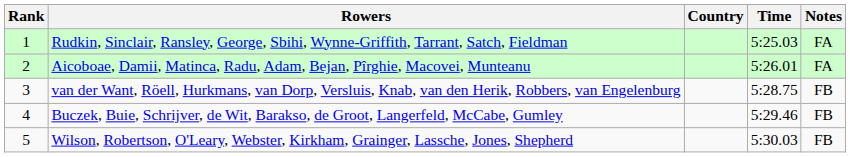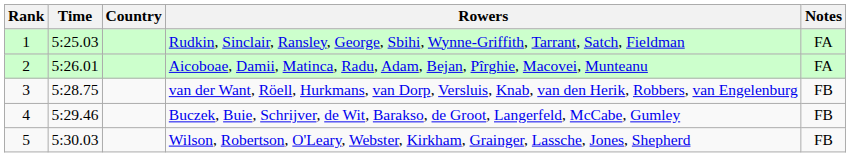columns swapped: (366, 16) <-> (774, 16)
